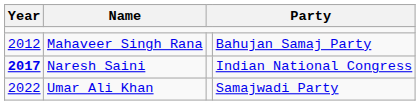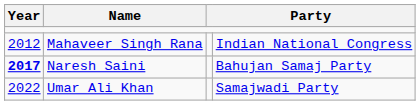(294, 44) Bahujan Samaj Party -> (314, 44) Indian National Congress
(314, 67) Indian National Congress -> (294, 67) Bahujan Samaj Party
